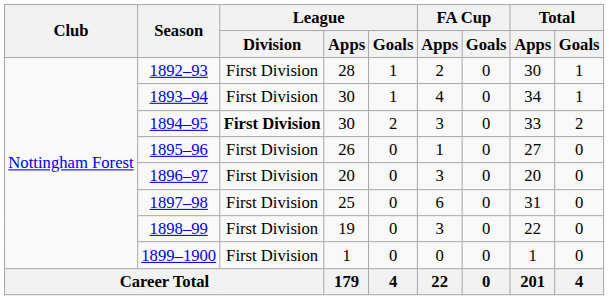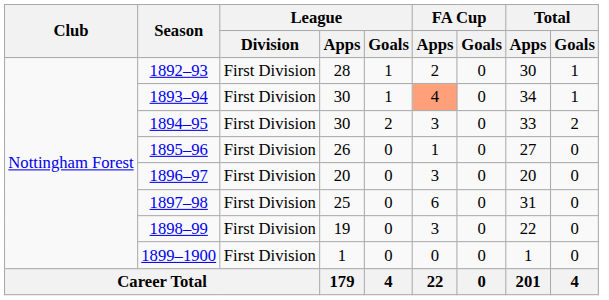(440, 96) no background -> (435, 96) lightsalmon background
(272, 123) bold -> (270, 123) normal
